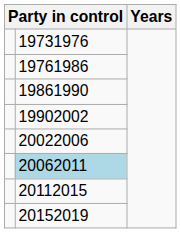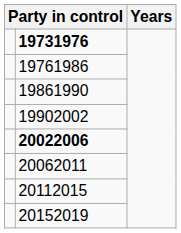(53, 41) normal -> (53, 41) bold
(53, 141) normal -> (53, 141) bold
(53, 166) lightblue background -> (53, 166) no background
